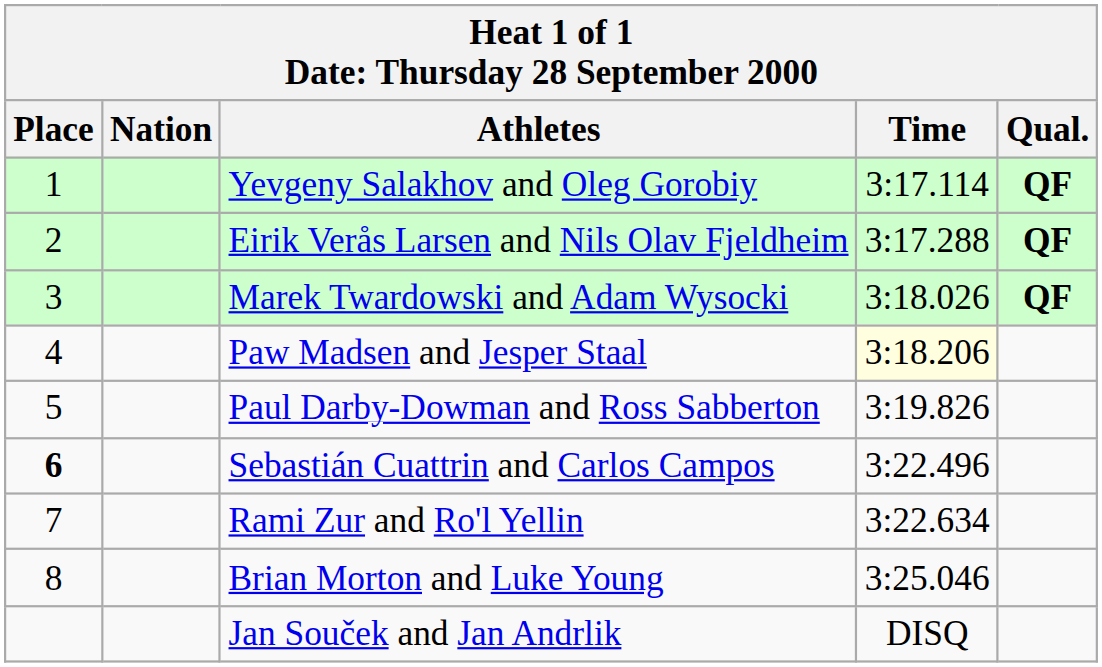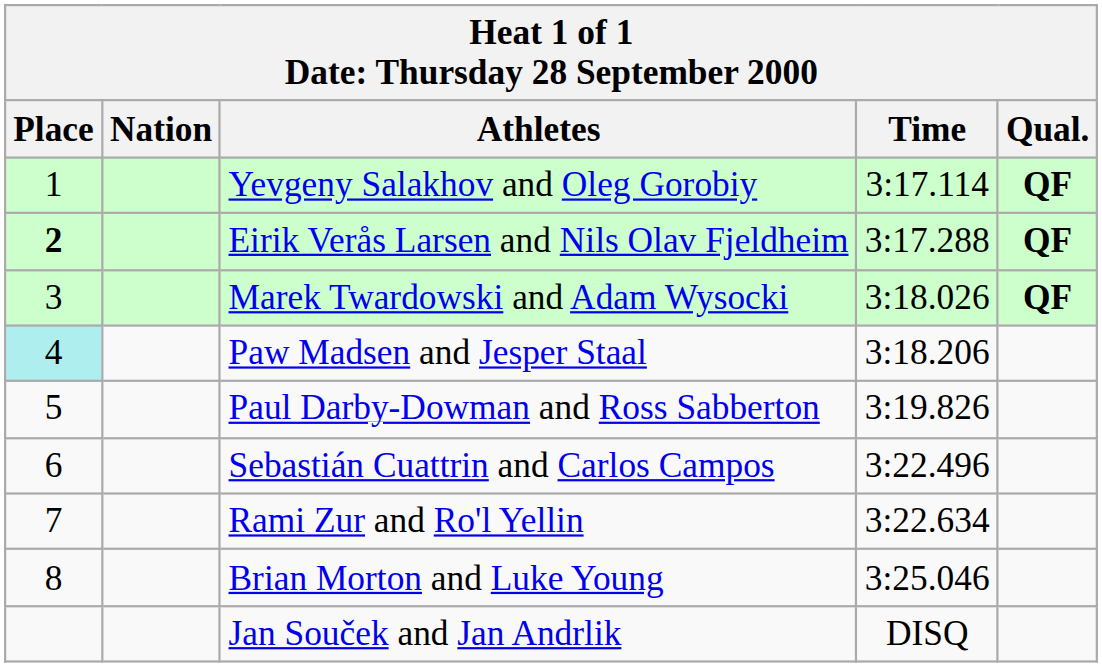(53, 240) normal -> (53, 240) bold
(53, 352) no background -> (53, 352) paleturquoise background
(927, 352) lightyellow background -> (927, 352) no background
(53, 464) bold -> (53, 464) normal
